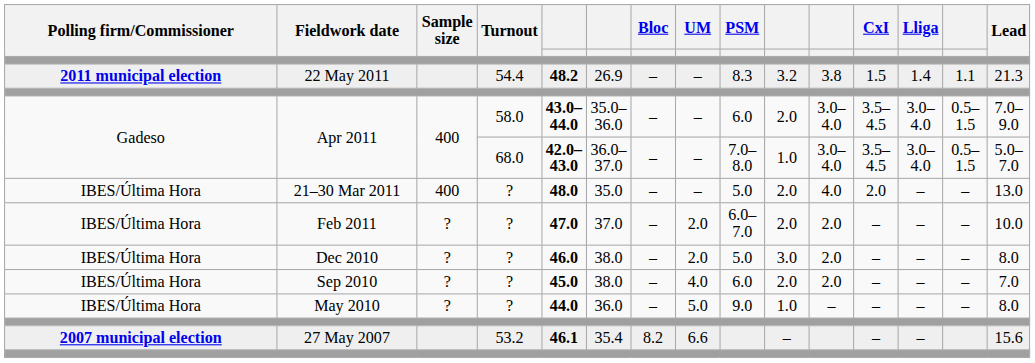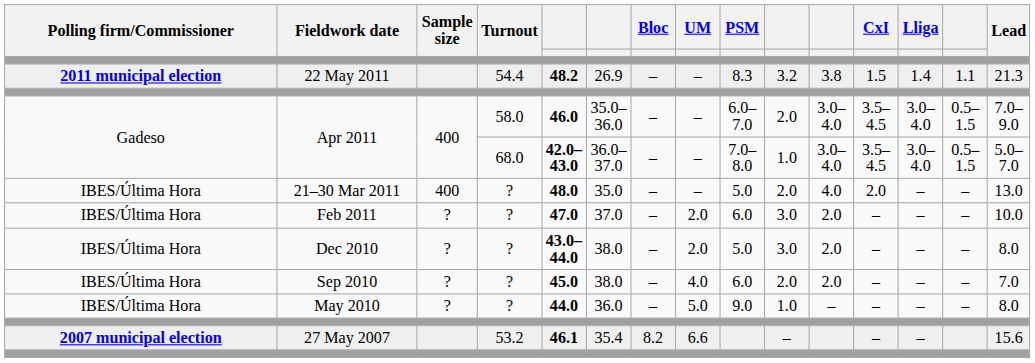(564, 116) 43.0– 44.0 -> (564, 116) 46.0
(742, 116) 6.0 -> (742, 116) 6.0– 7.0
(742, 224) 6.0– 7.0 -> (742, 215) 6.0
(787, 224) 2.0 -> (787, 215) 3.0
(564, 257) 46.0 -> (564, 248) 43.0– 44.0
